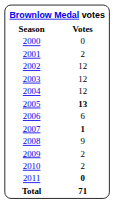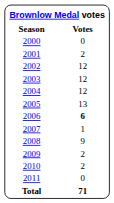(83, 104) bold -> (83, 104) normal
(83, 116) normal -> (83, 116) bold
(83, 129) bold -> (83, 129) normal
(83, 179) bold -> (83, 179) normal
